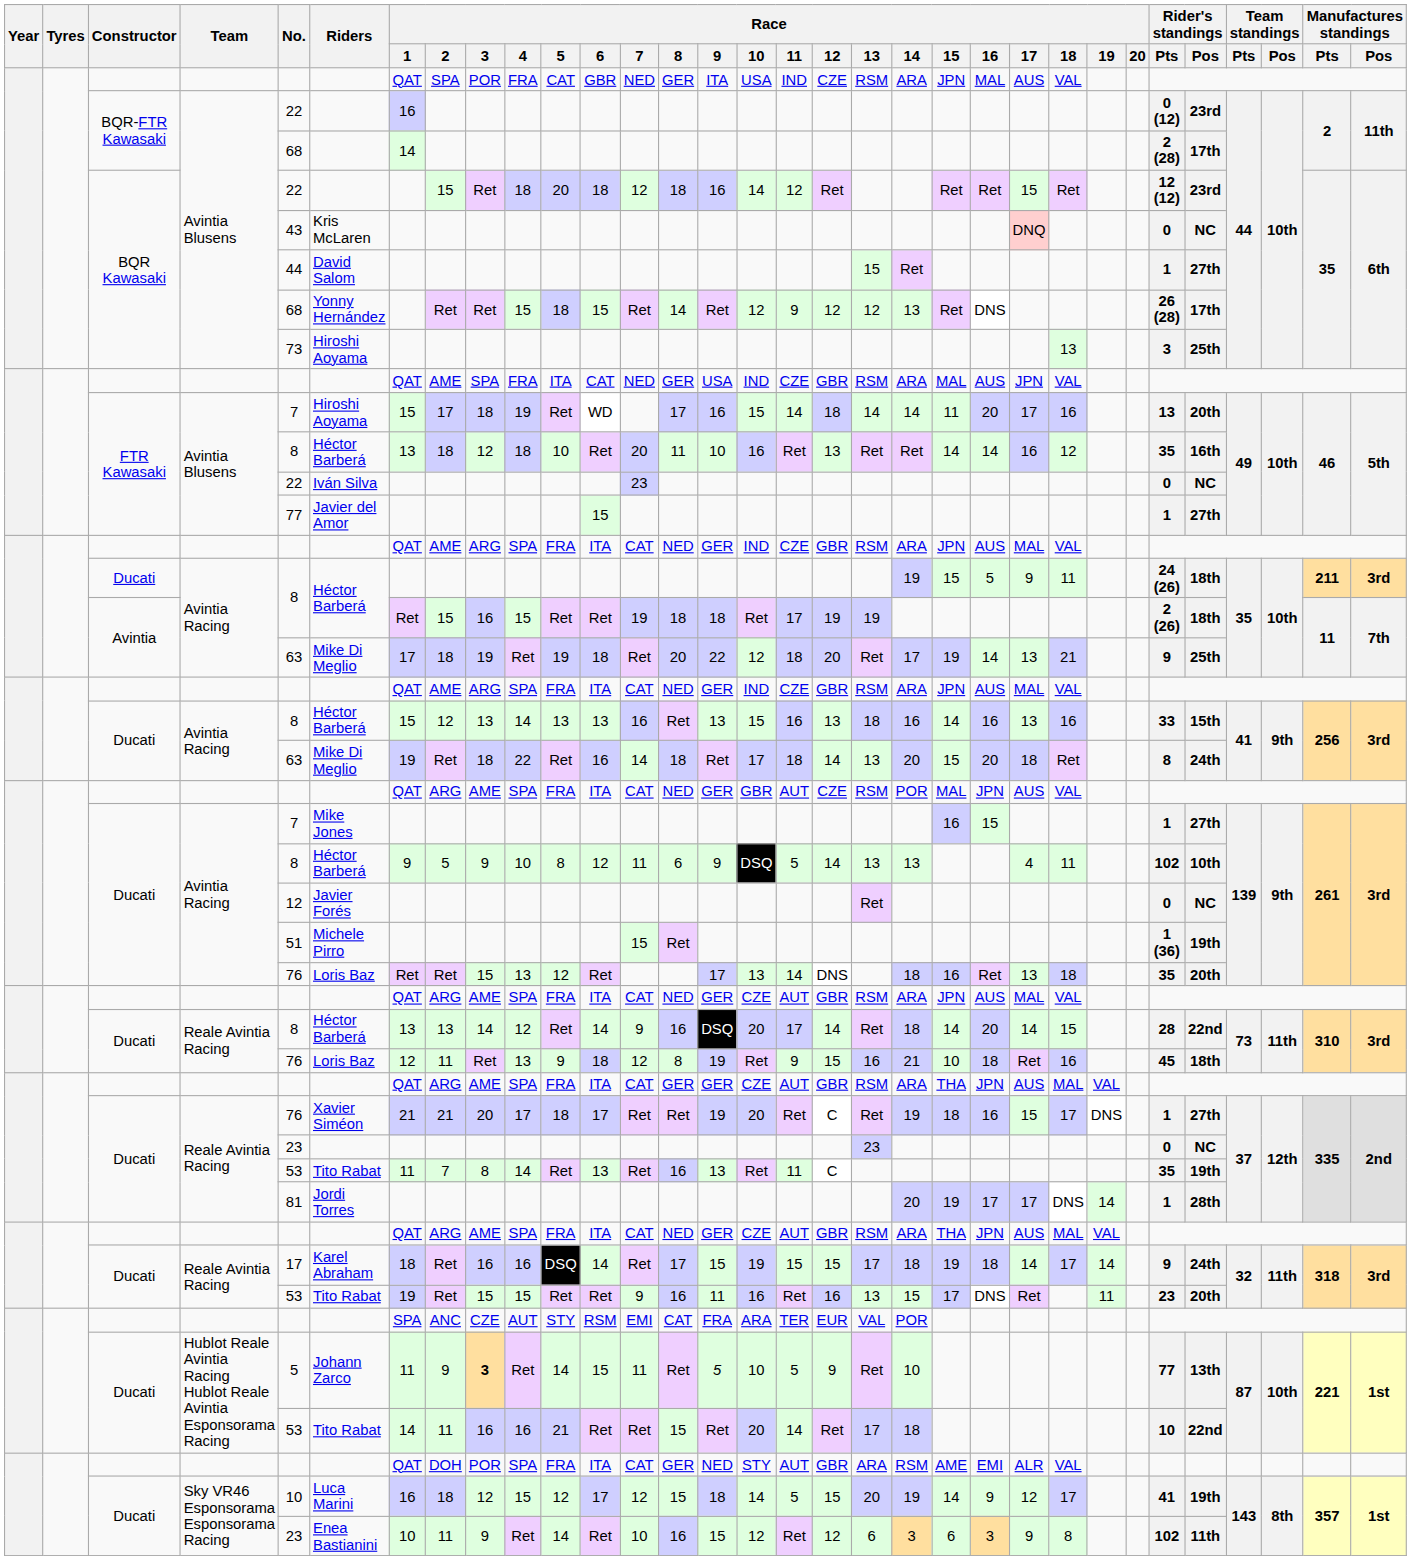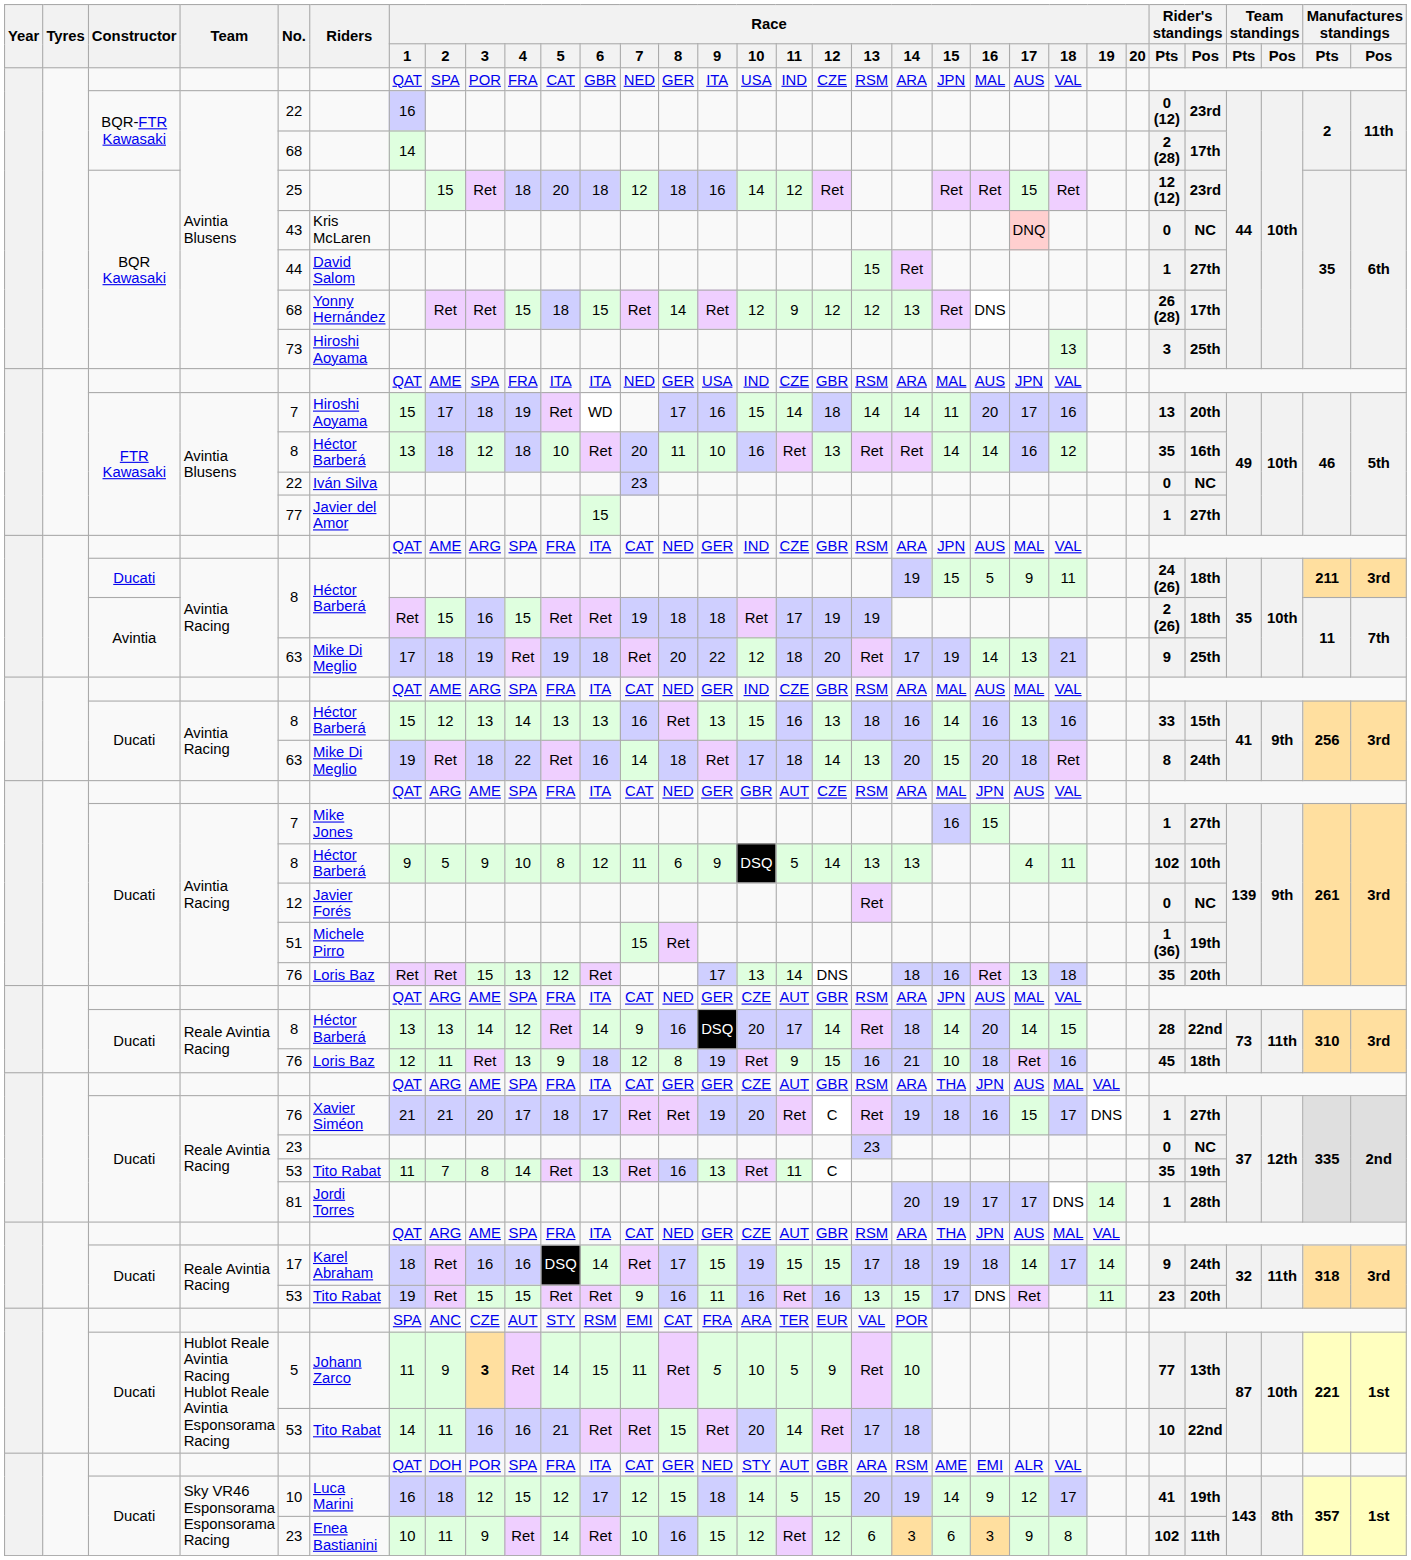(294, 190) 22 -> (294, 190) 25
(600, 380) CAT -> (600, 380) ITA
(951, 689) JPN -> (951, 689) MAL
(912, 791) POR -> (912, 791) ARA
